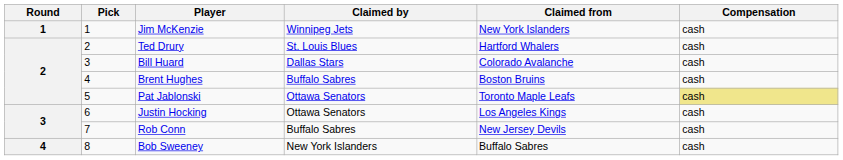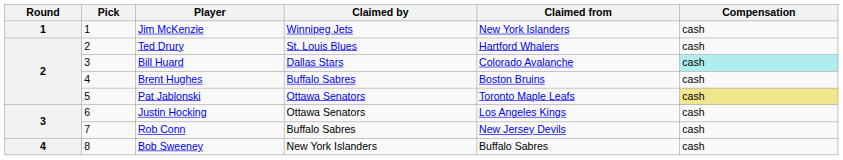(693, 63) no background -> (693, 63) paleturquoise background
